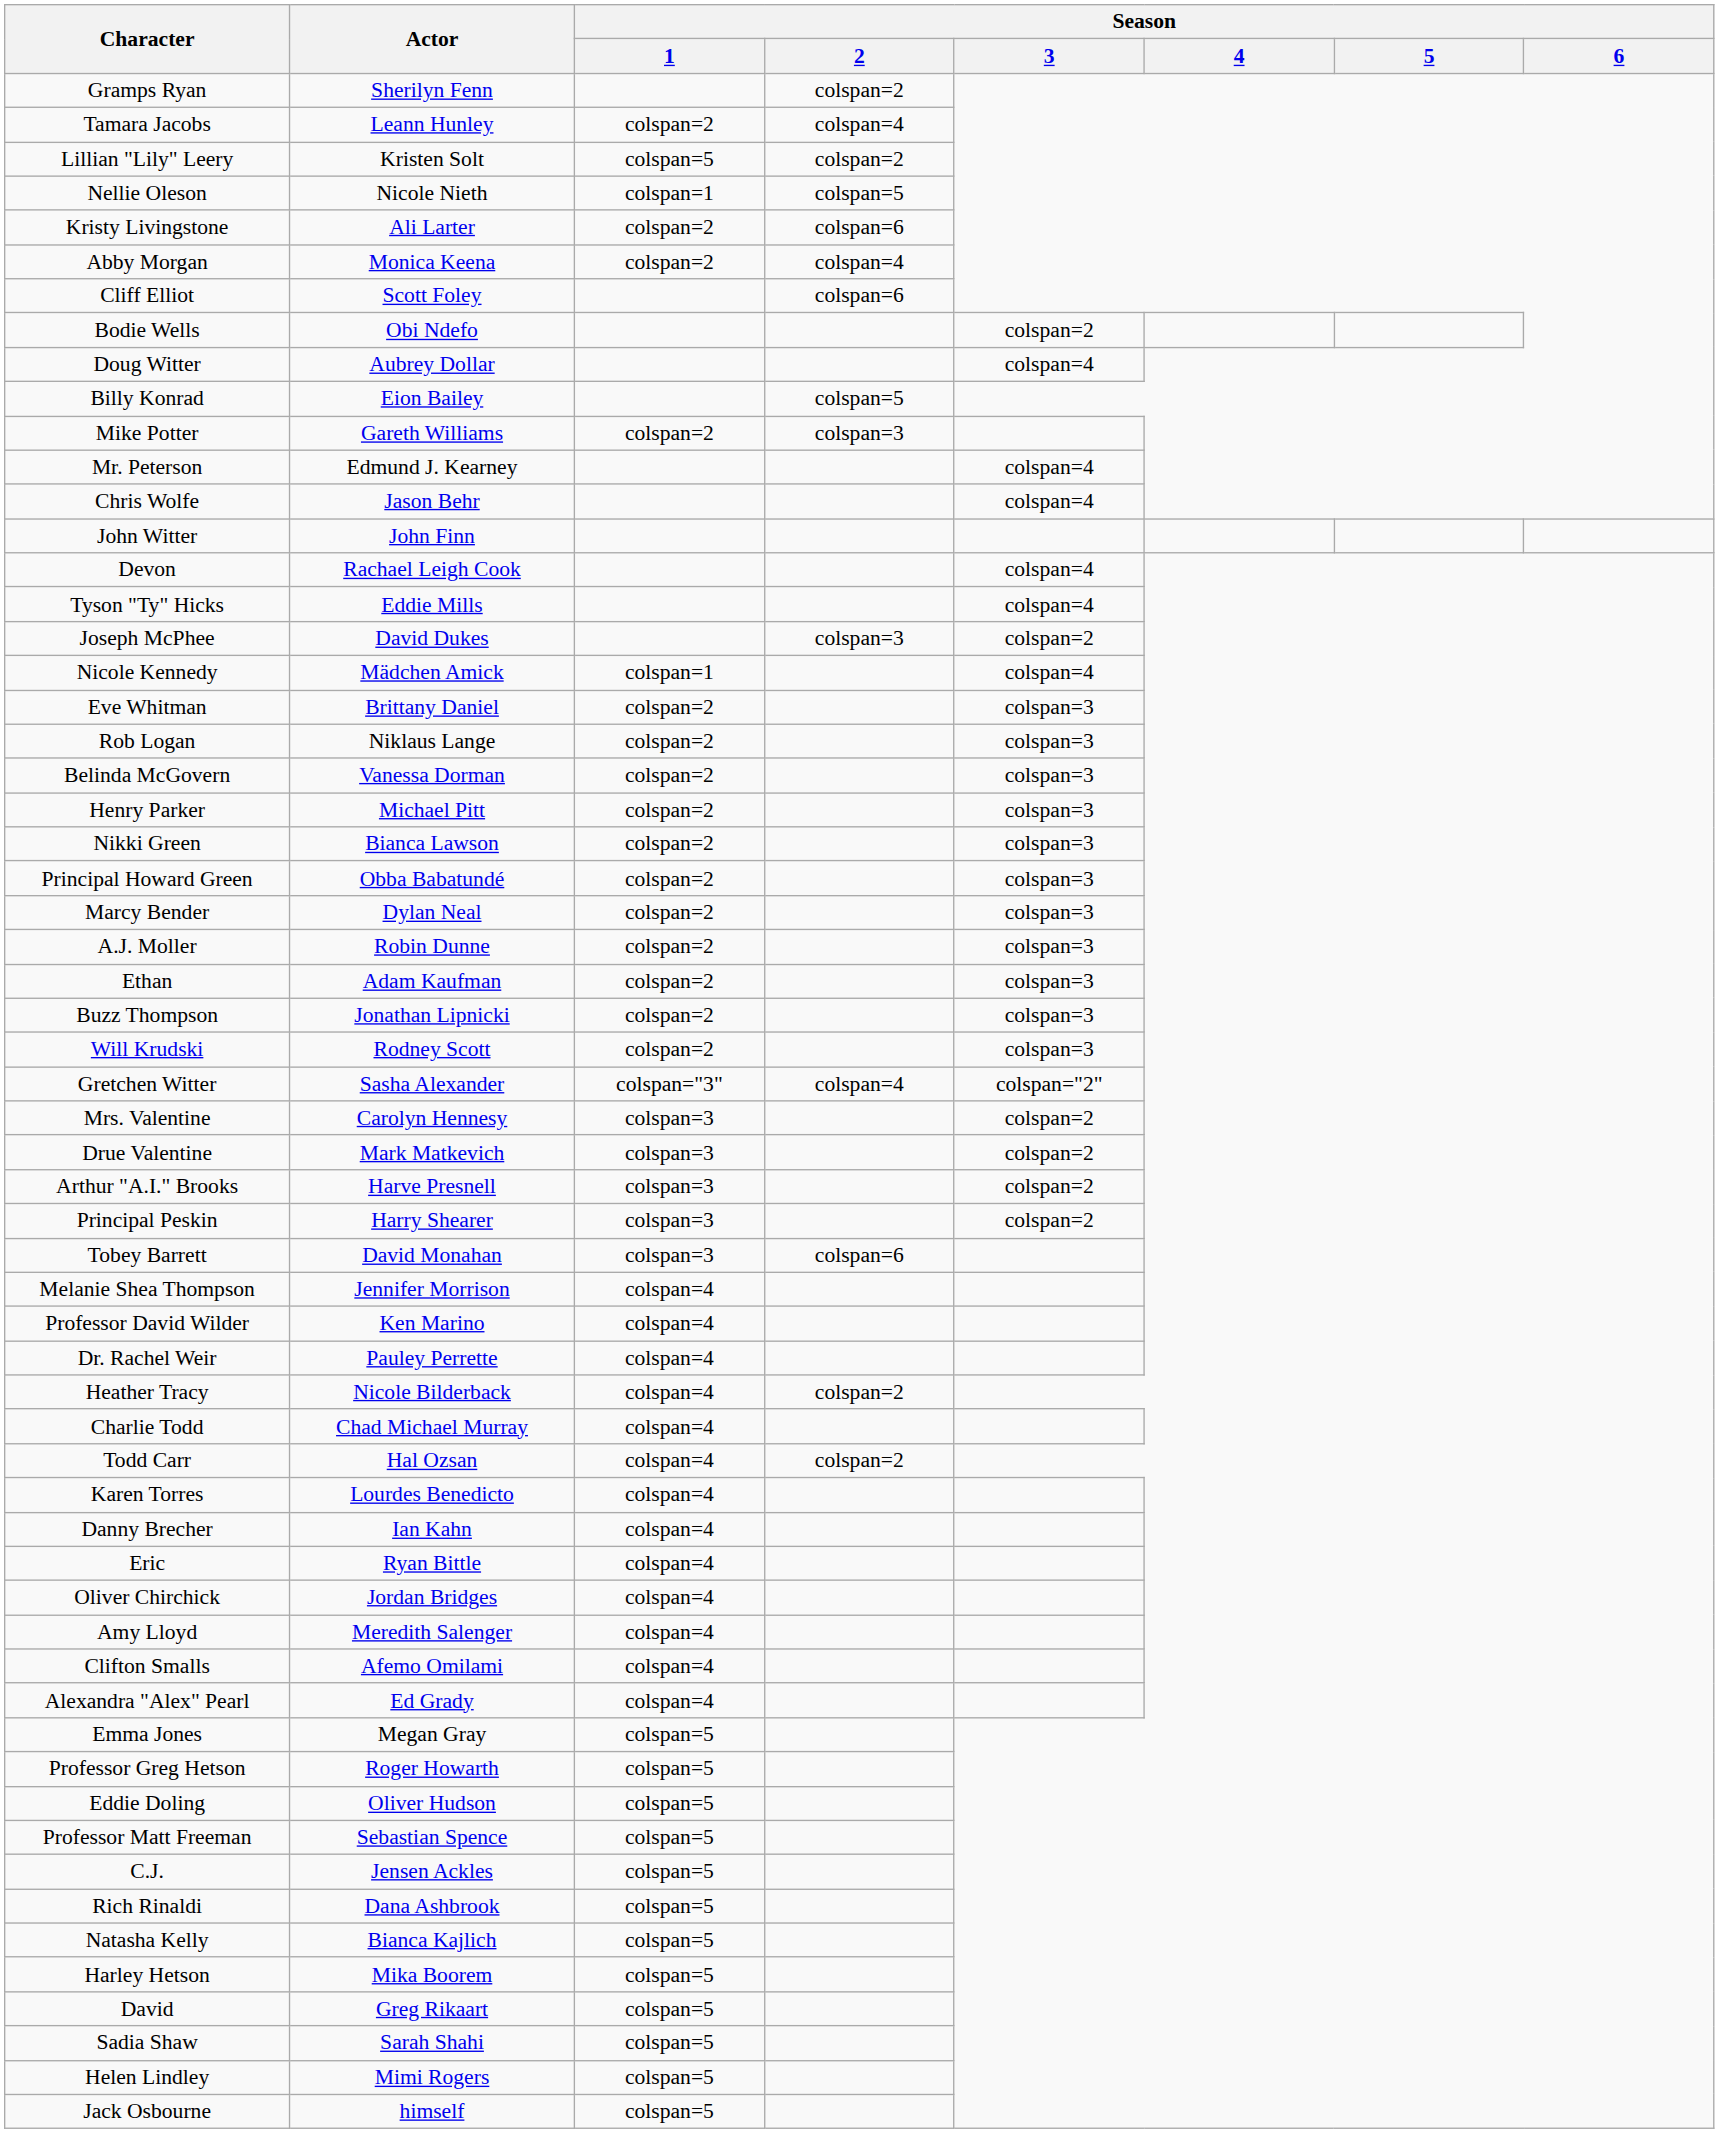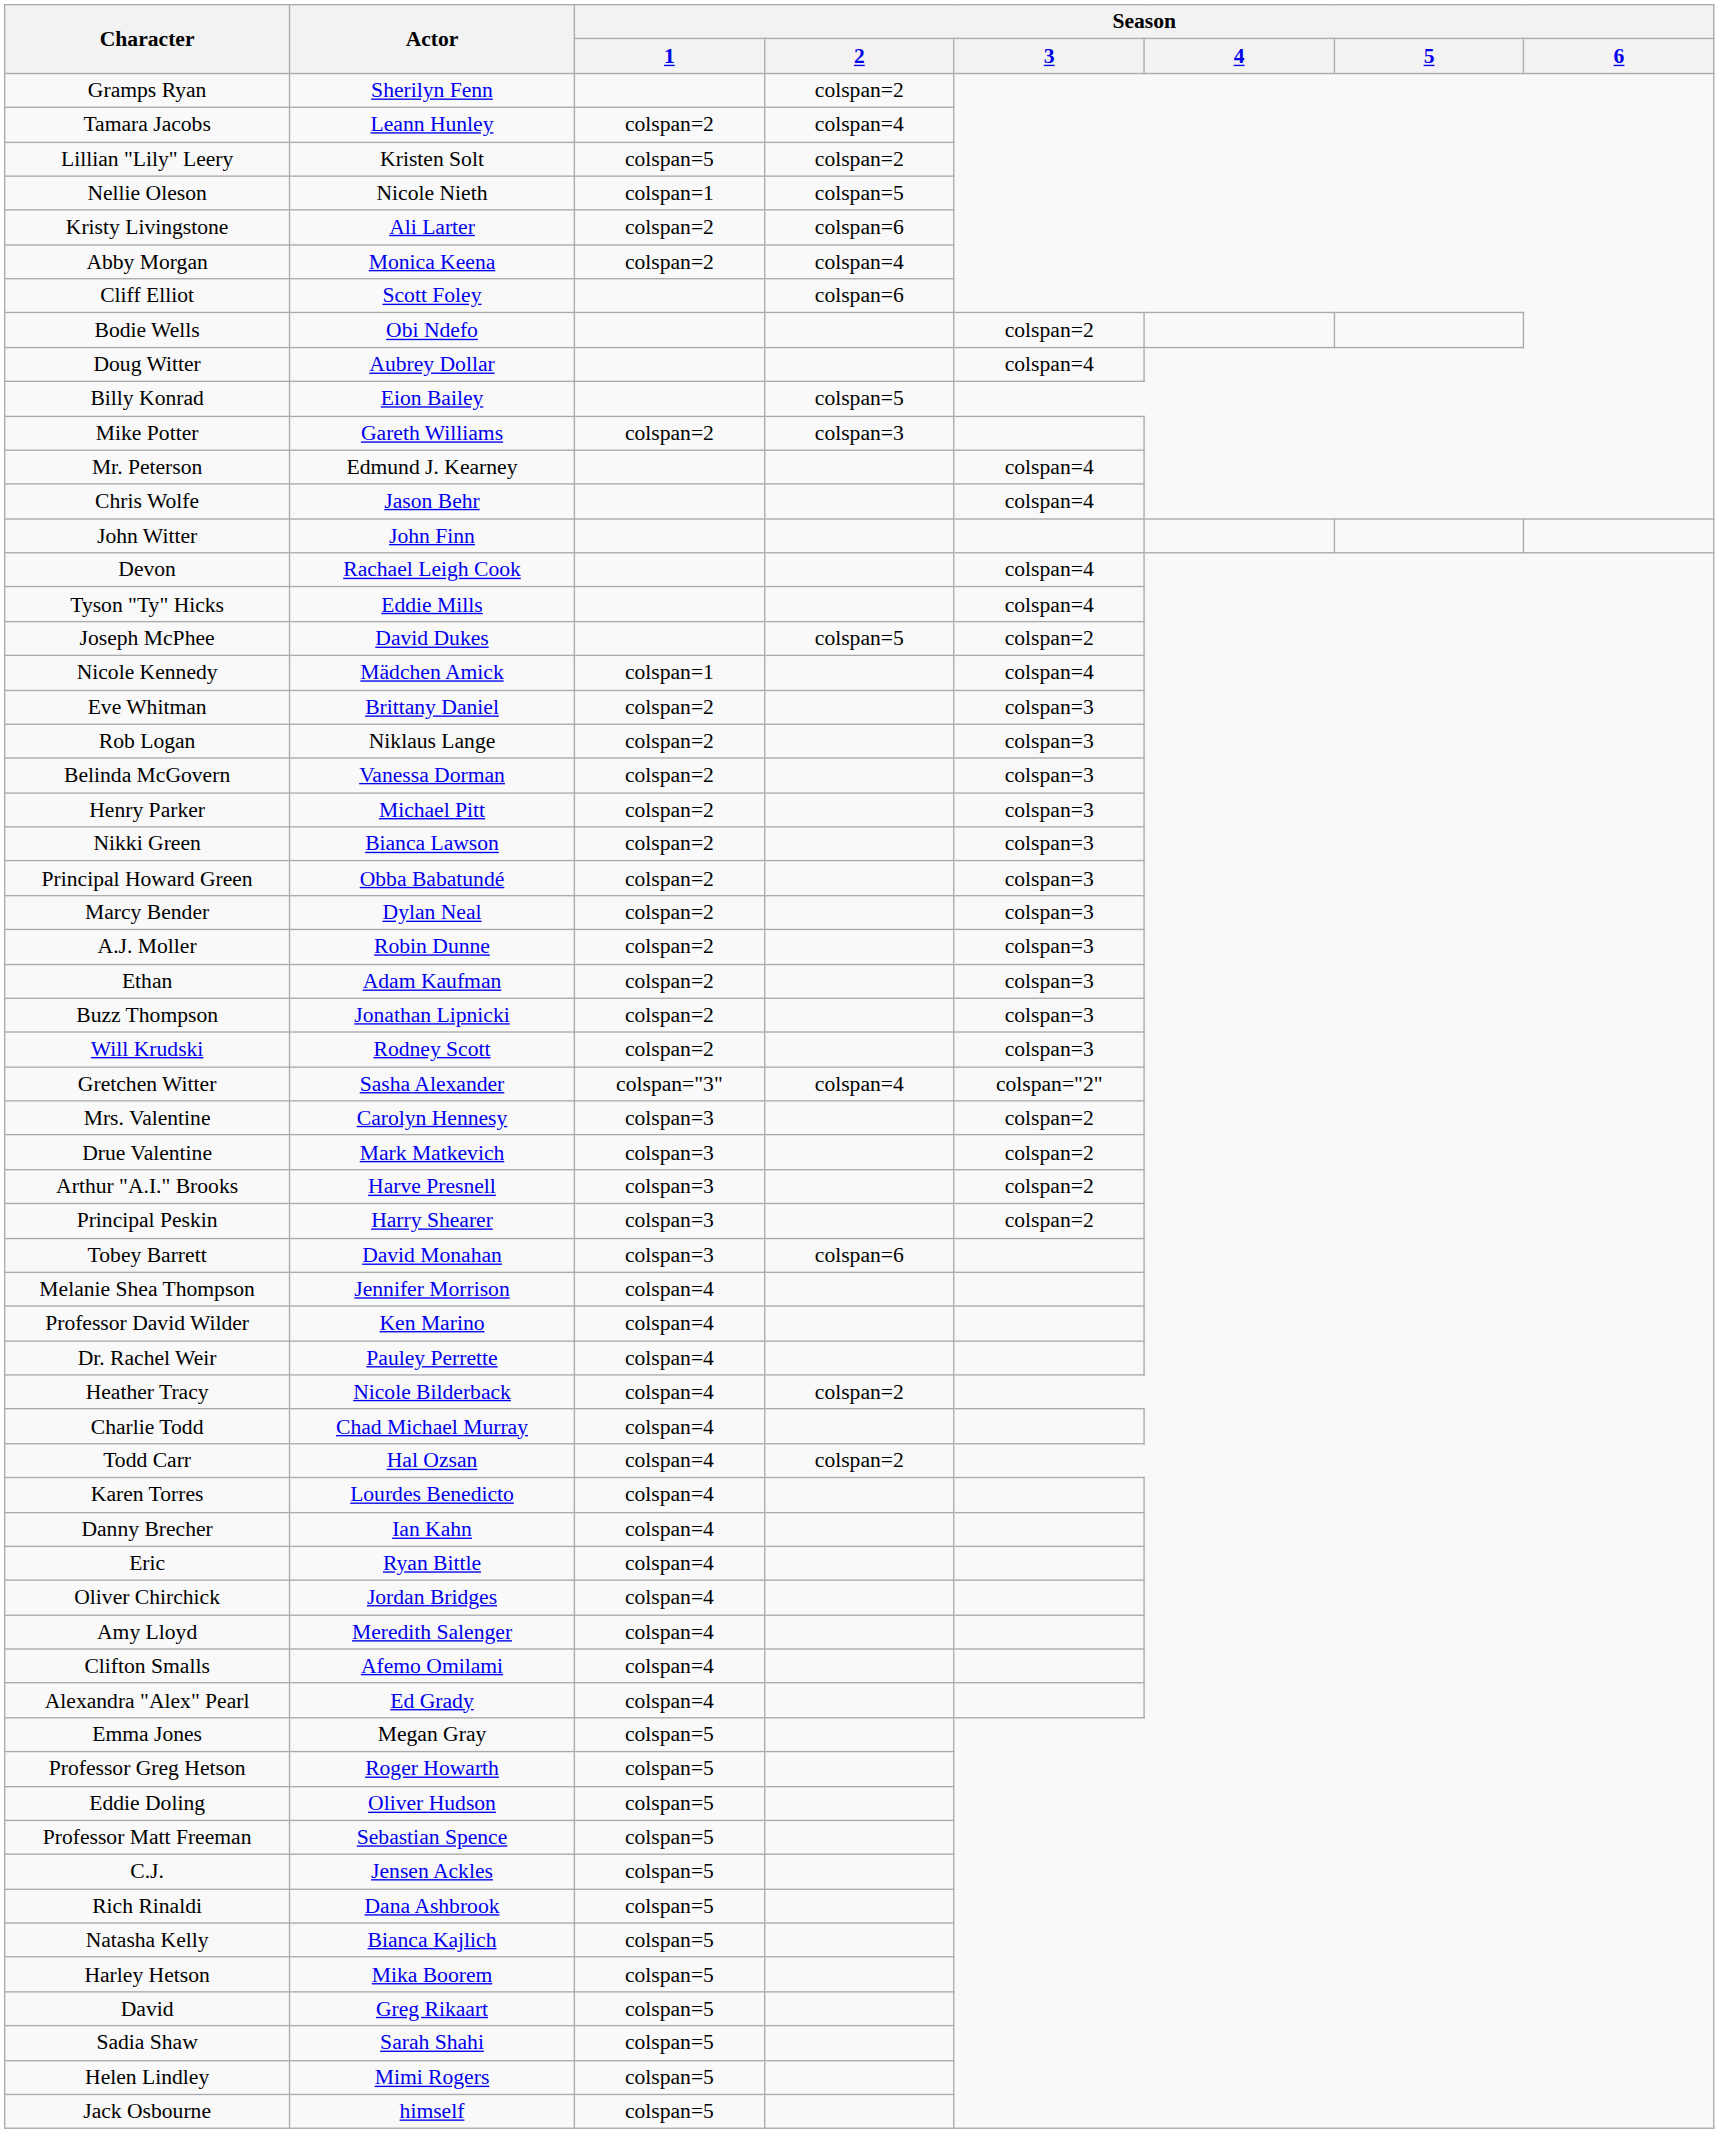(859, 638) colspan=3 -> (859, 638) colspan=5
